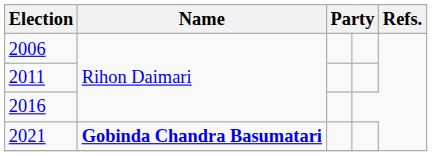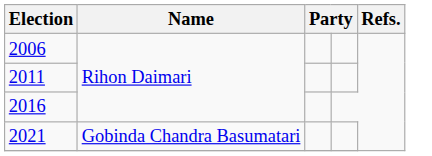(202, 135) bold -> (191, 135) normal
